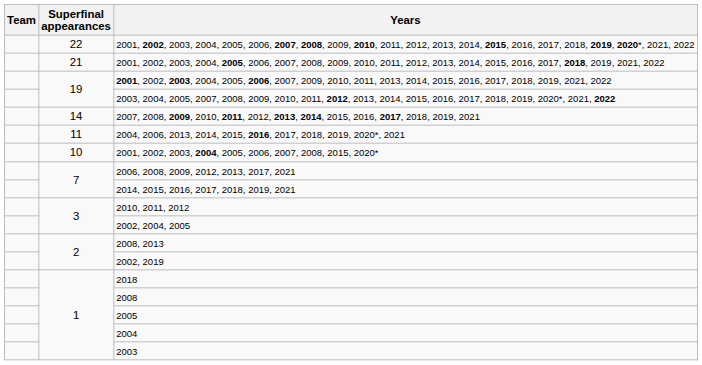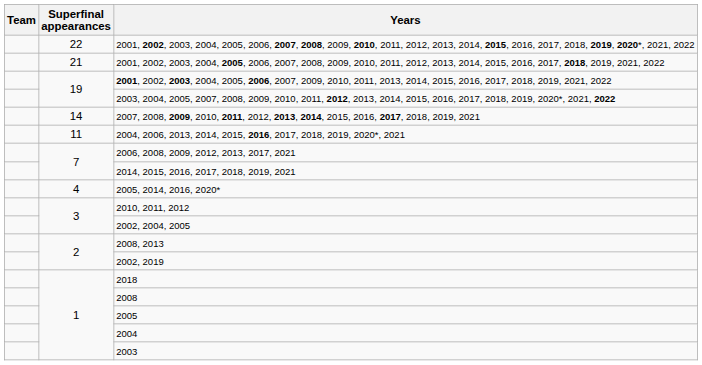- row: (247, 154)
+ row: (168, 190)
